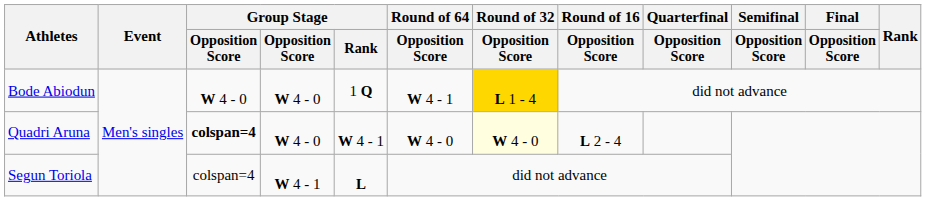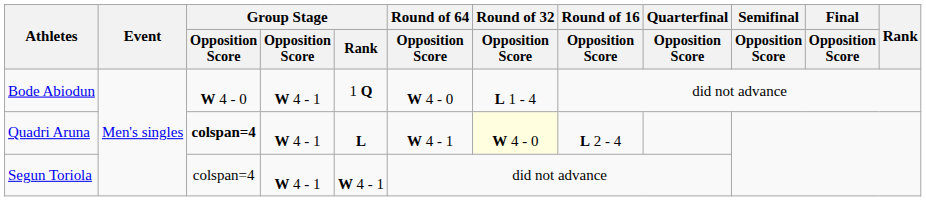(297, 99) W 4 - 0 -> (297, 99) W 4 - 1
(430, 99) W 4 - 1 -> (430, 99) W 4 - 0
(515, 99) gold background -> (515, 99) no background
(297, 142) W 4 - 0 -> (297, 142) W 4 - 1
(361, 142) W 4 - 1 -> (361, 142) L
(430, 142) W 4 - 0 -> (430, 142) W 4 - 1
(361, 184) L -> (361, 184) W 4 - 1
